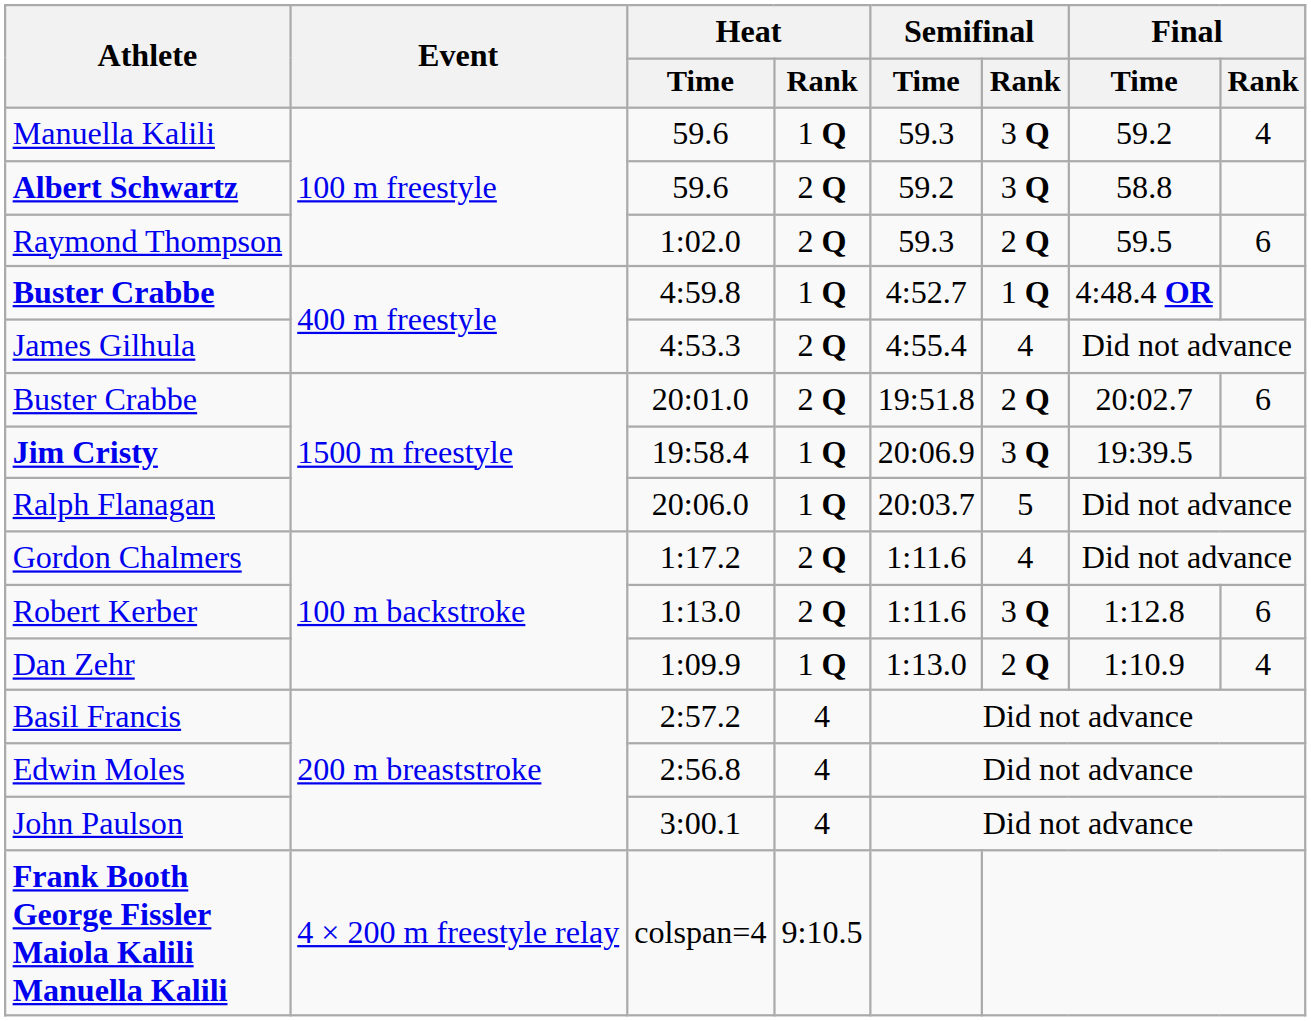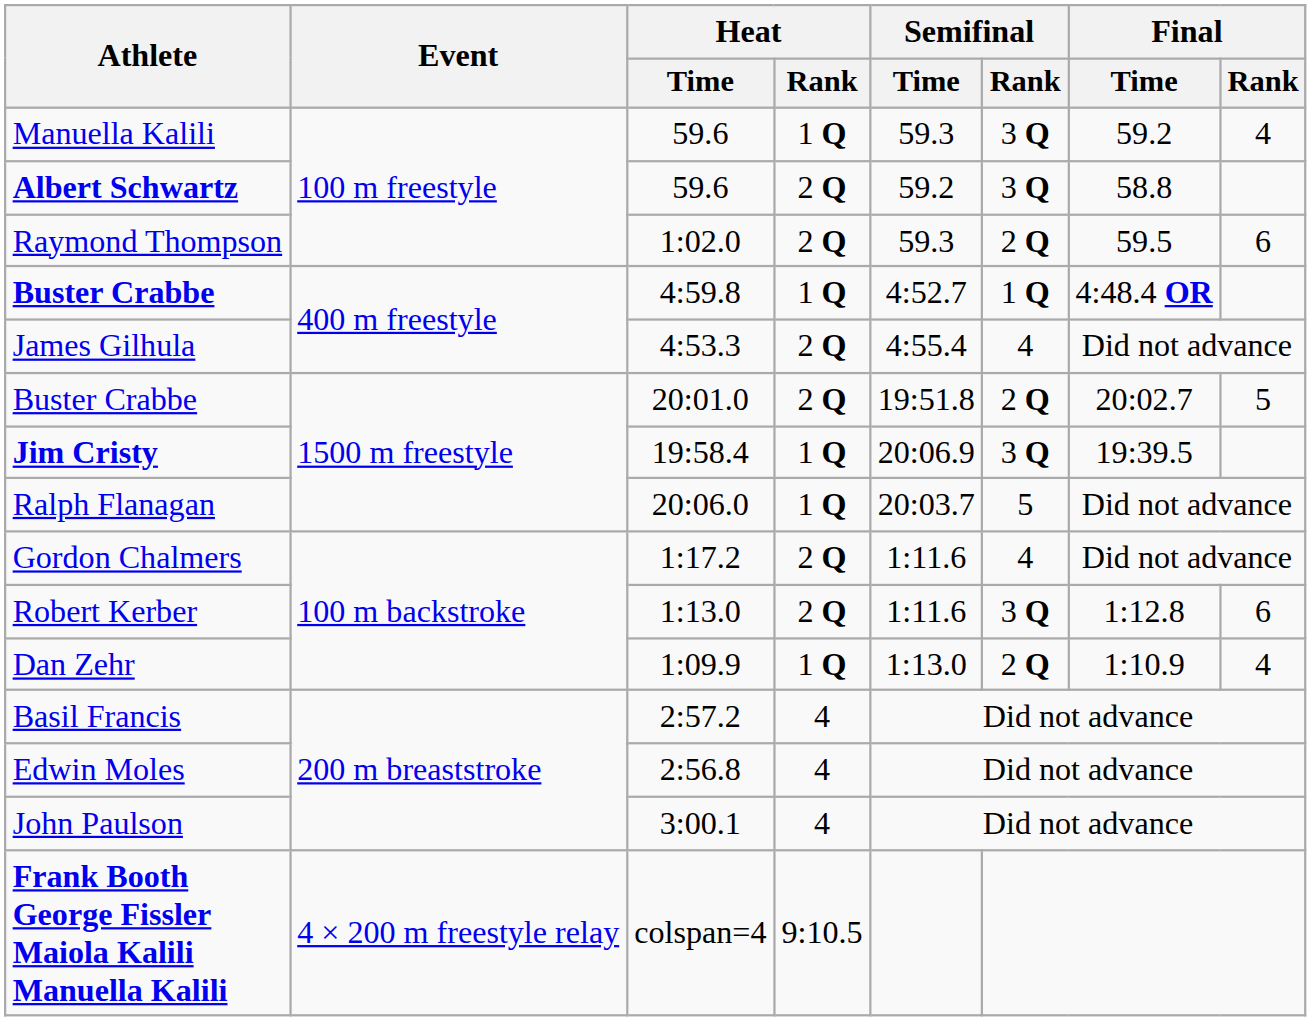(1263, 399) 6 -> (1263, 399) 5
